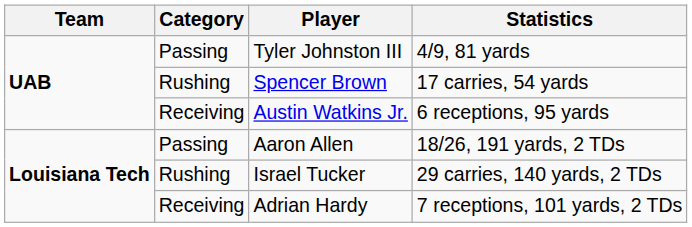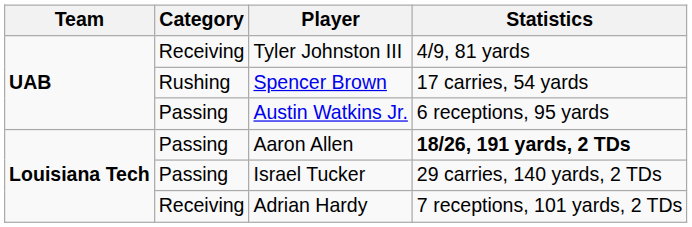(193, 51) Passing -> (202, 51) Receiving
(202, 113) Receiving -> (193, 113) Passing
(521, 144) normal -> (524, 144) bold
(195, 175) Rushing -> (193, 175) Passing
